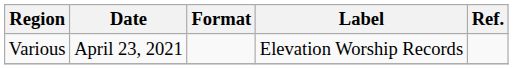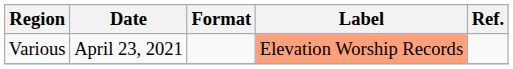(361, 48) no background -> (361, 48) lightsalmon background
